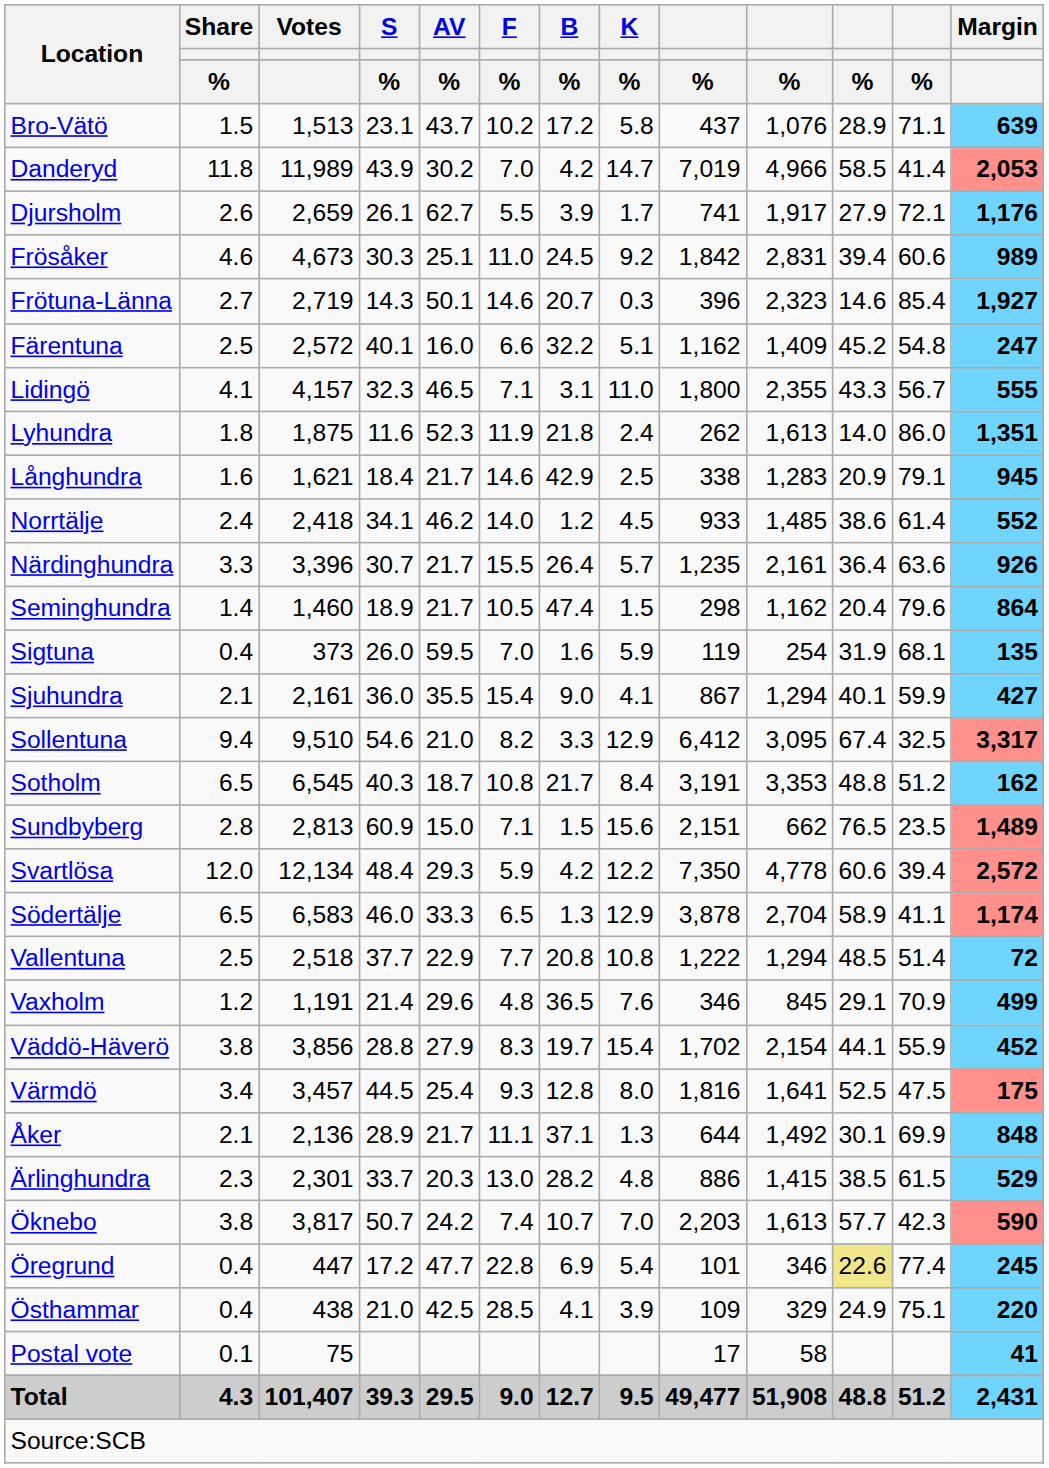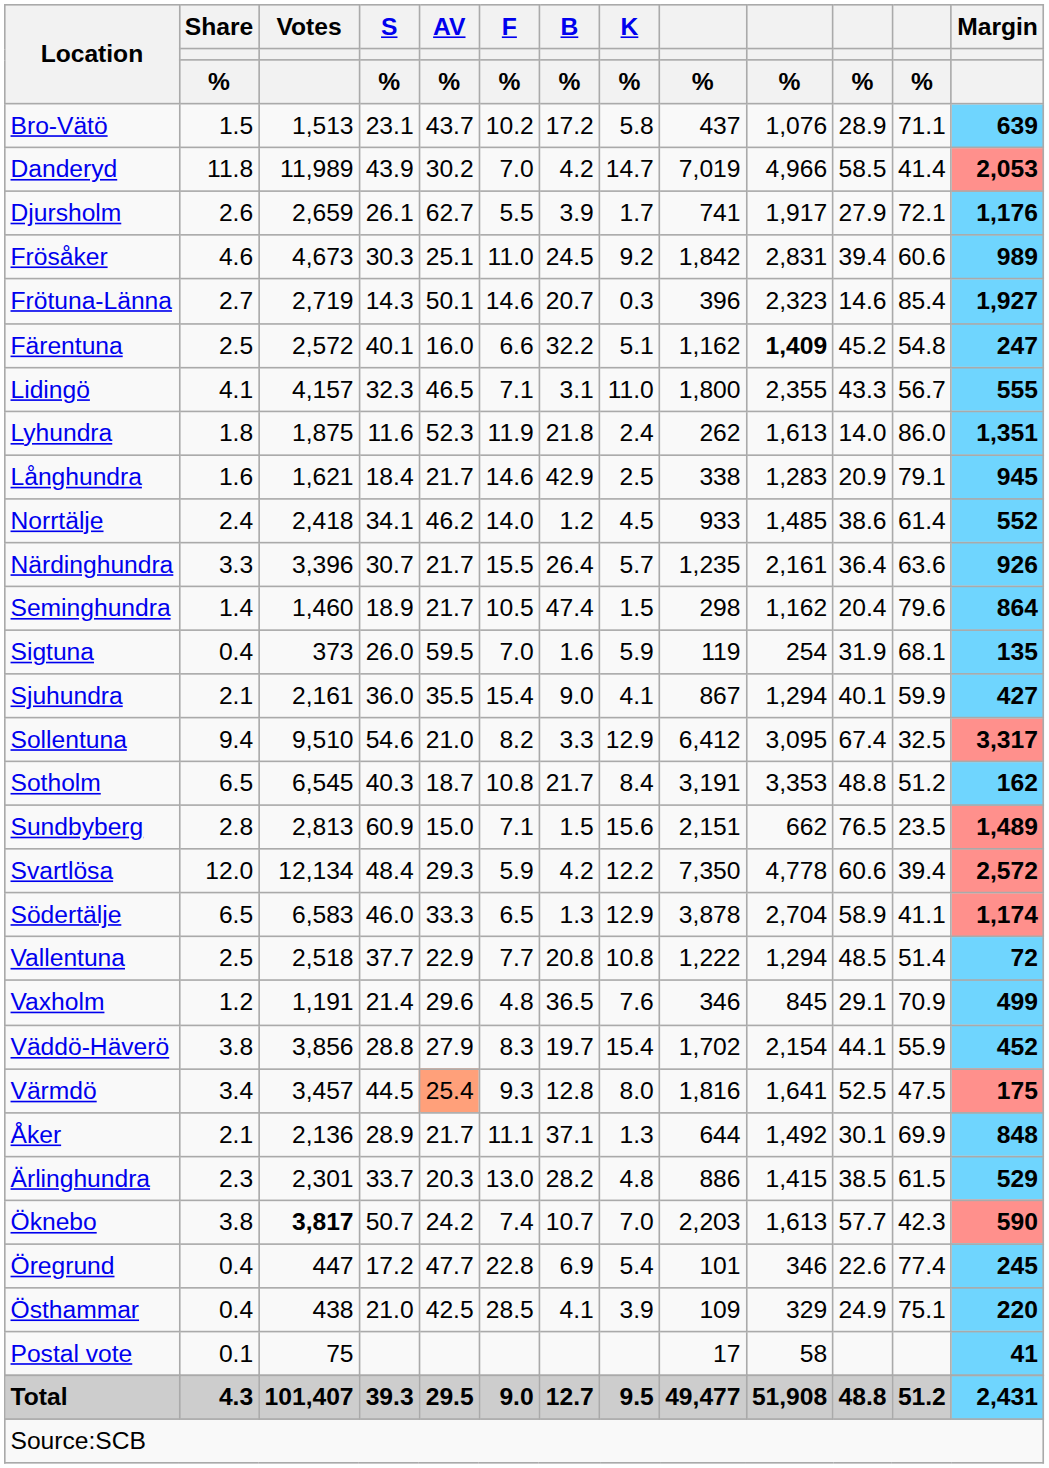(796, 344) normal -> (796, 344) bold
(450, 1090) no background -> (450, 1090) lightsalmon background
(323, 1221) normal -> (323, 1221) bold
(863, 1265) khaki background -> (863, 1265) no background
